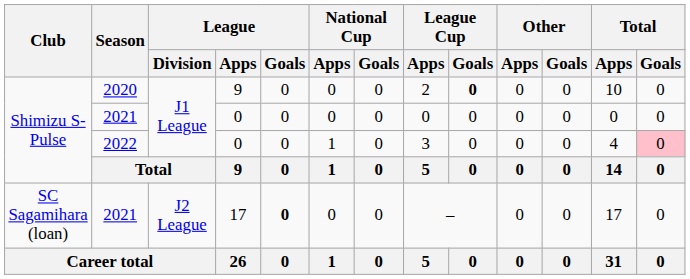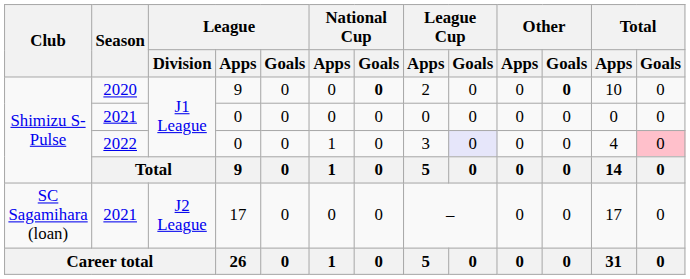(379, 90) normal -> (379, 90) bold
(473, 90) bold -> (473, 90) normal
(567, 90) normal -> (567, 90) bold
(473, 143) no background -> (473, 143) lavender background
(285, 215) bold -> (285, 215) normal
